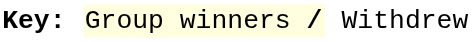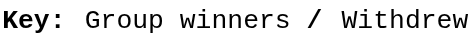(204, 21) lightyellow background -> (204, 21) no background
